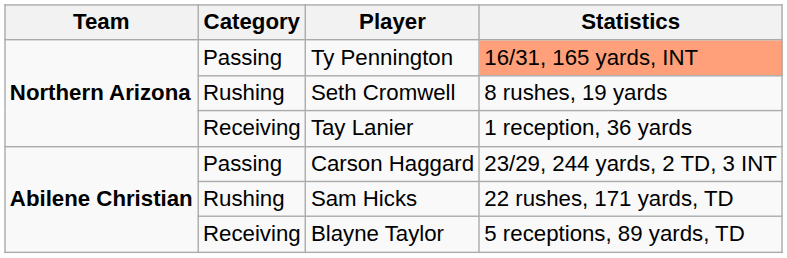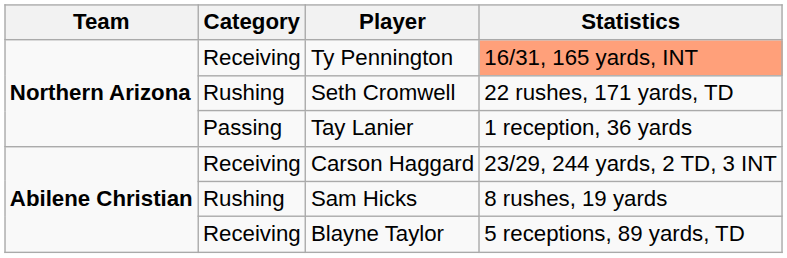(243, 57) Passing -> (252, 57) Receiving
(576, 92) 8 rushes, 19 yards -> (609, 92) 22 rushes, 171 yards, TD
(252, 128) Receiving -> (243, 128) Passing
(243, 163) Passing -> (252, 163) Receiving
(609, 198) 22 rushes, 171 yards, TD -> (576, 198) 8 rushes, 19 yards
